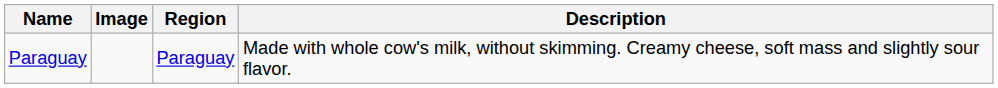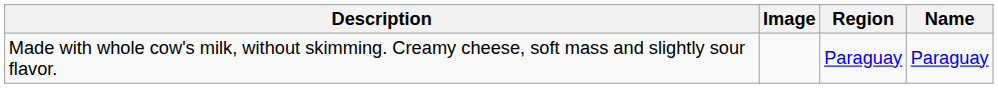columns swapped: (48, 18) <-> (616, 18)
